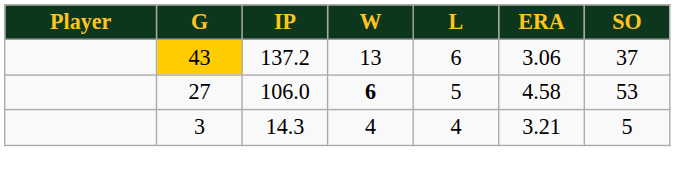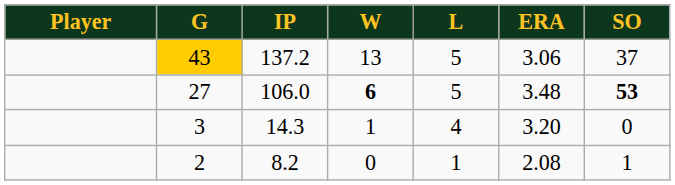(456, 57) 6 -> (456, 57) 5
(541, 92) 4.58 -> (541, 92) 3.48
(627, 92) normal -> (627, 92) bold
(370, 127) 4 -> (370, 127) 1
(541, 127) 3.21 -> (541, 127) 3.20
(627, 127) 5 -> (627, 127) 0
+ row: (199, 162)
